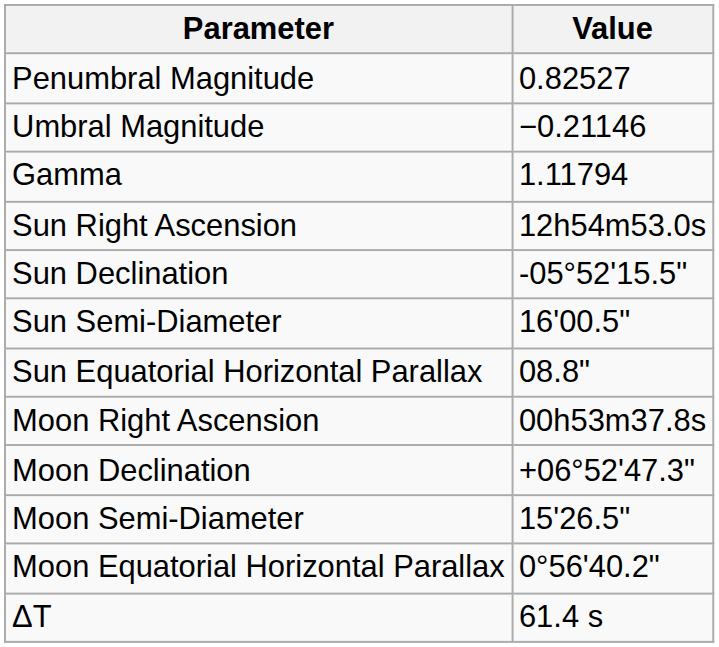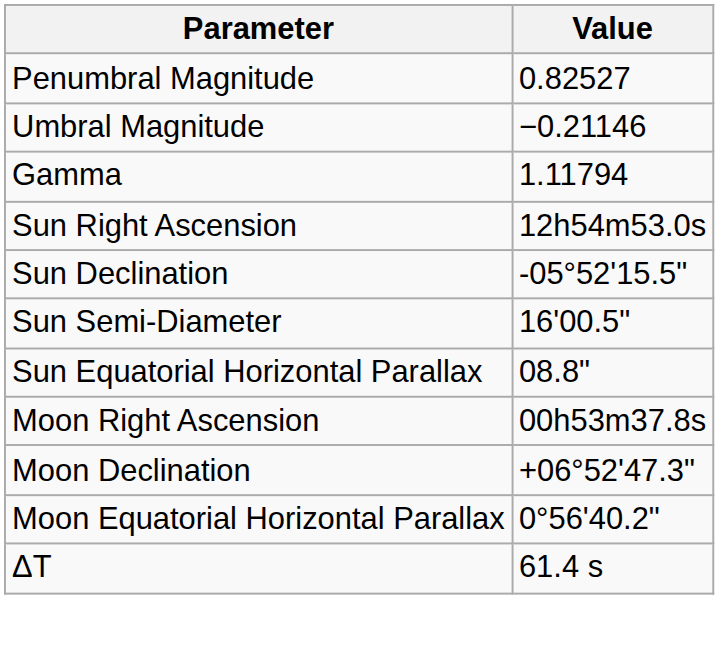- row: (158, 518)
